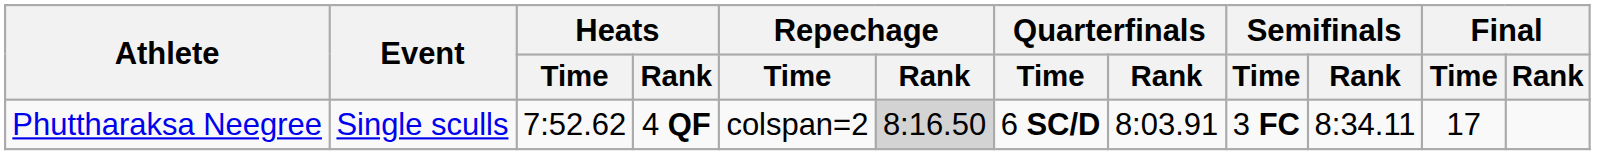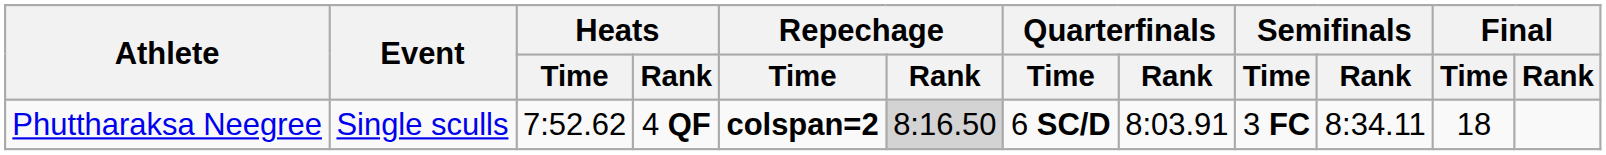(797, 125) normal -> (803, 125) bold
(1464, 125) 17 -> (1474, 125) 18
